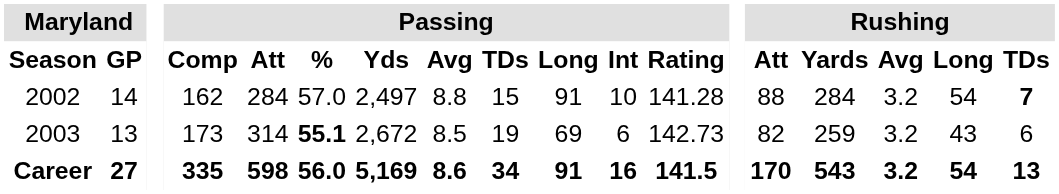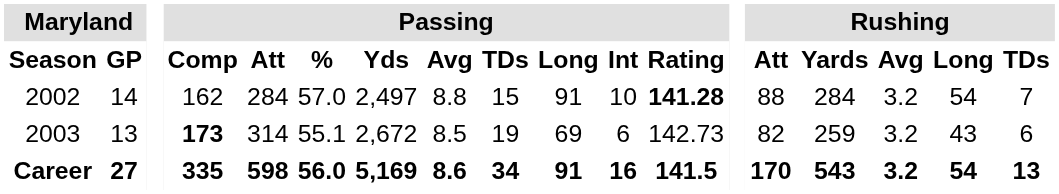(686, 96) normal -> (686, 96) bold
(1026, 96) bold -> (1026, 96) normal
(203, 133) normal -> (203, 133) bold
(322, 133) bold -> (322, 133) normal
